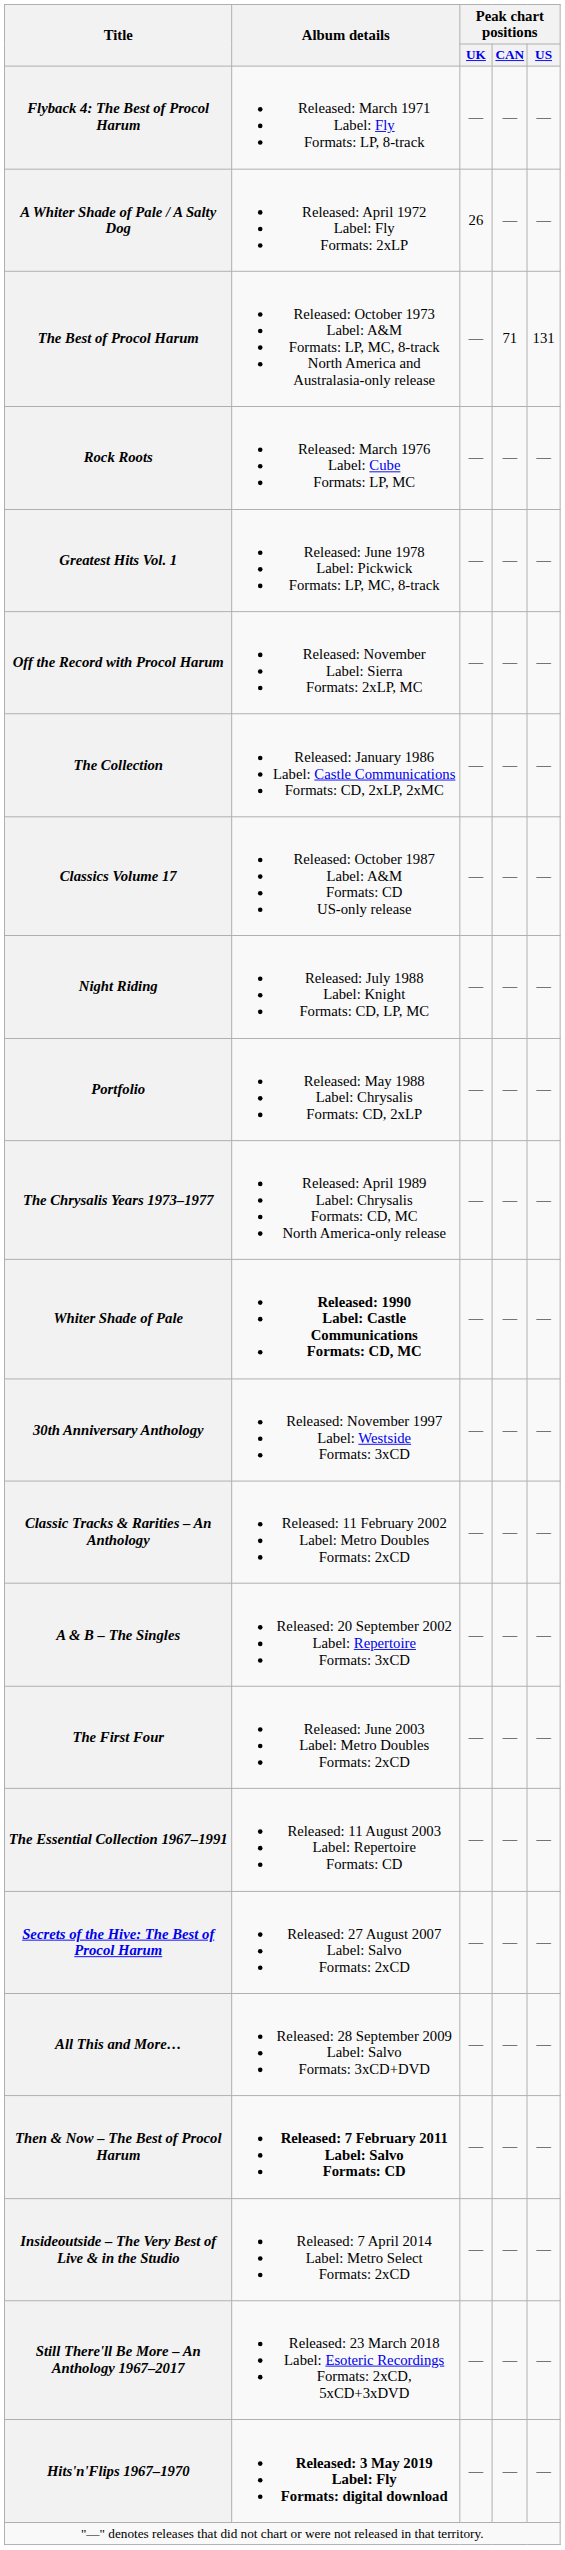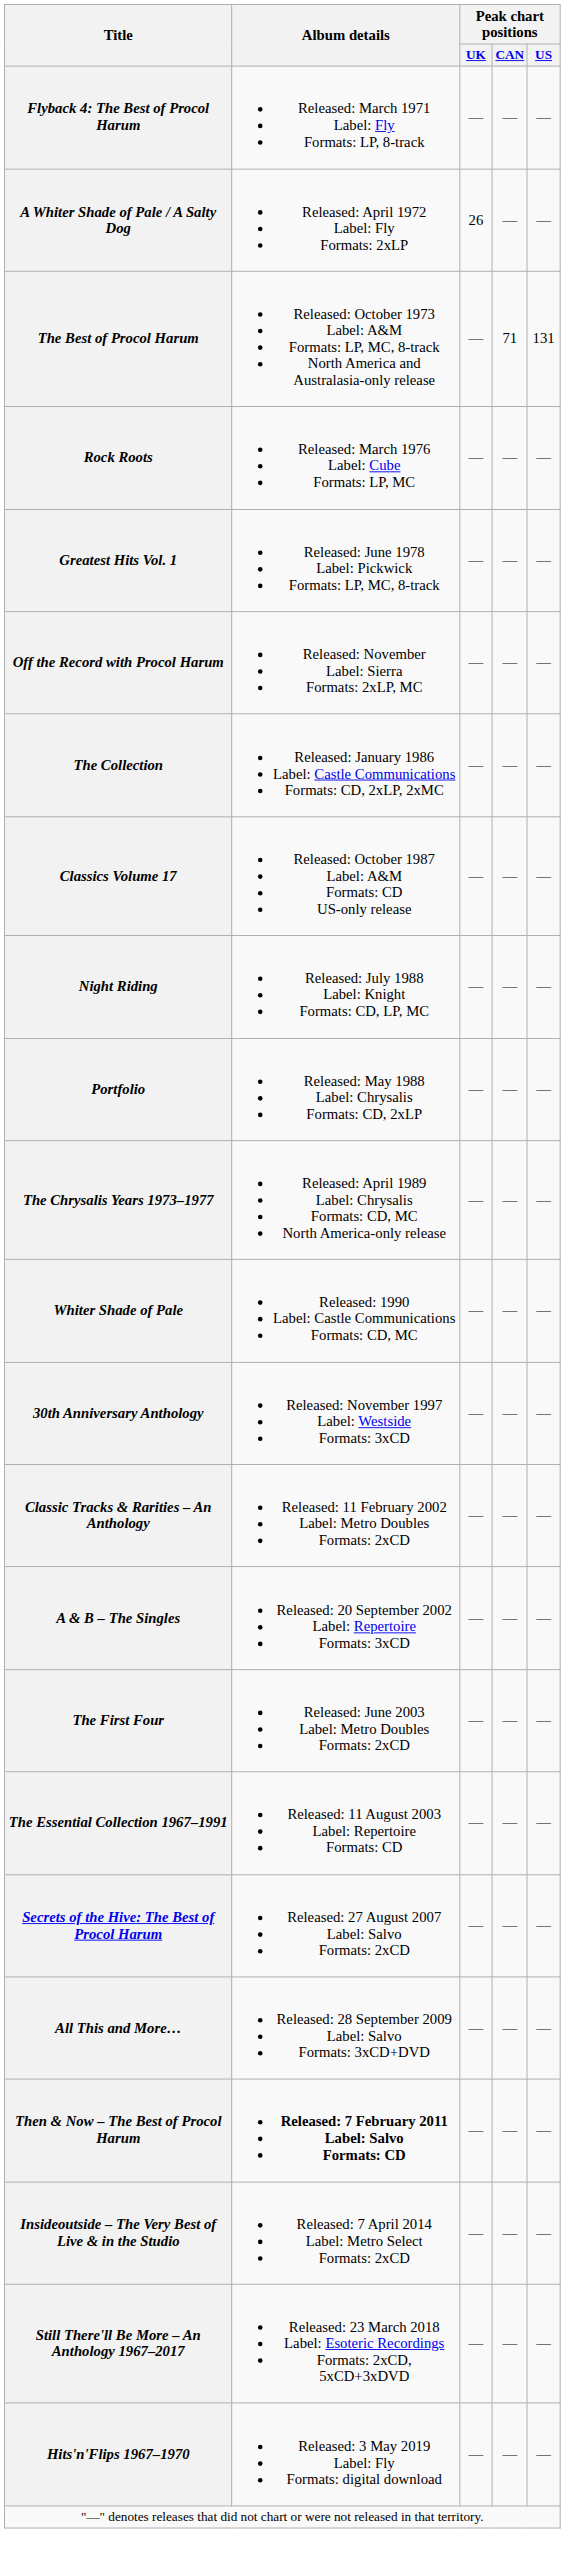(346, 1327) bold -> (346, 1319) normal
(346, 2479) bold -> (346, 2463) normal
